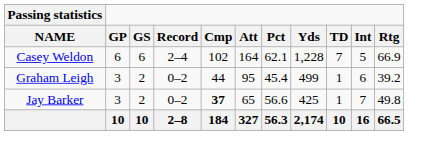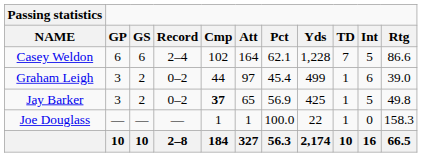(389, 57) 66.9 -> (399, 57) 86.6
(248, 78) 95 -> (248, 78) 97
(389, 78) 39.2 -> (399, 78) 39.0
(276, 99) 56.6 -> (279, 99) 56.9
(363, 99) 7 -> (369, 99) 5
+ row: (55, 120)
